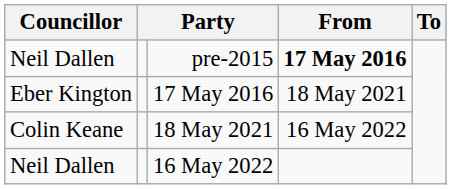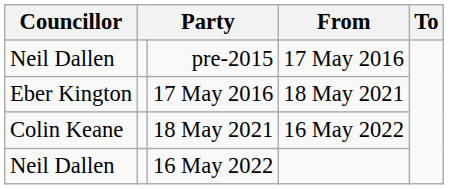(345, 58) bold -> (344, 58) normal
